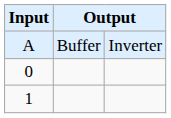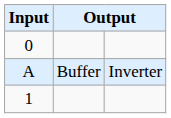rows swapped: (29, 44) <-> (29, 71)
